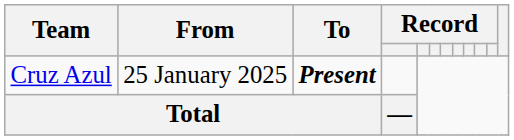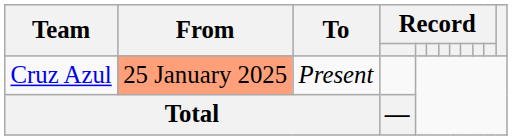(205, 74) no background -> (205, 74) lightsalmon background
(337, 74) bold -> (336, 74) normal
